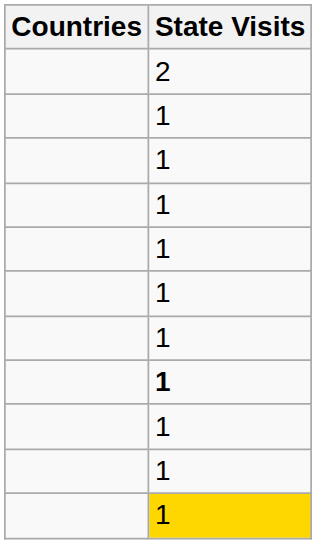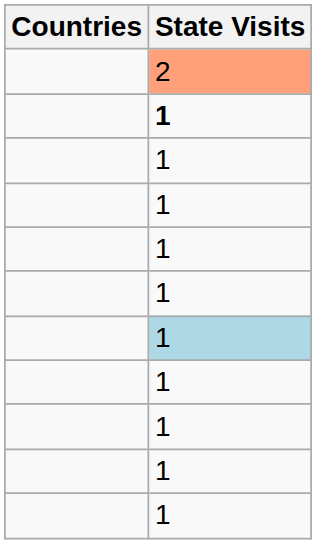(163, 71) no background -> (163, 71) lightsalmon background
(163, 115) normal -> (163, 115) bold
(163, 337) no background -> (163, 337) lightblue background
(163, 381) bold -> (163, 381) normal
(163, 515) gold background -> (163, 515) no background
